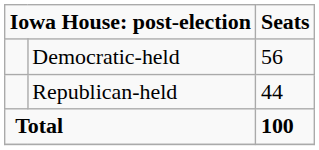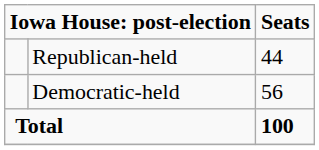rows swapped: (106, 56) <-> (105, 91)
